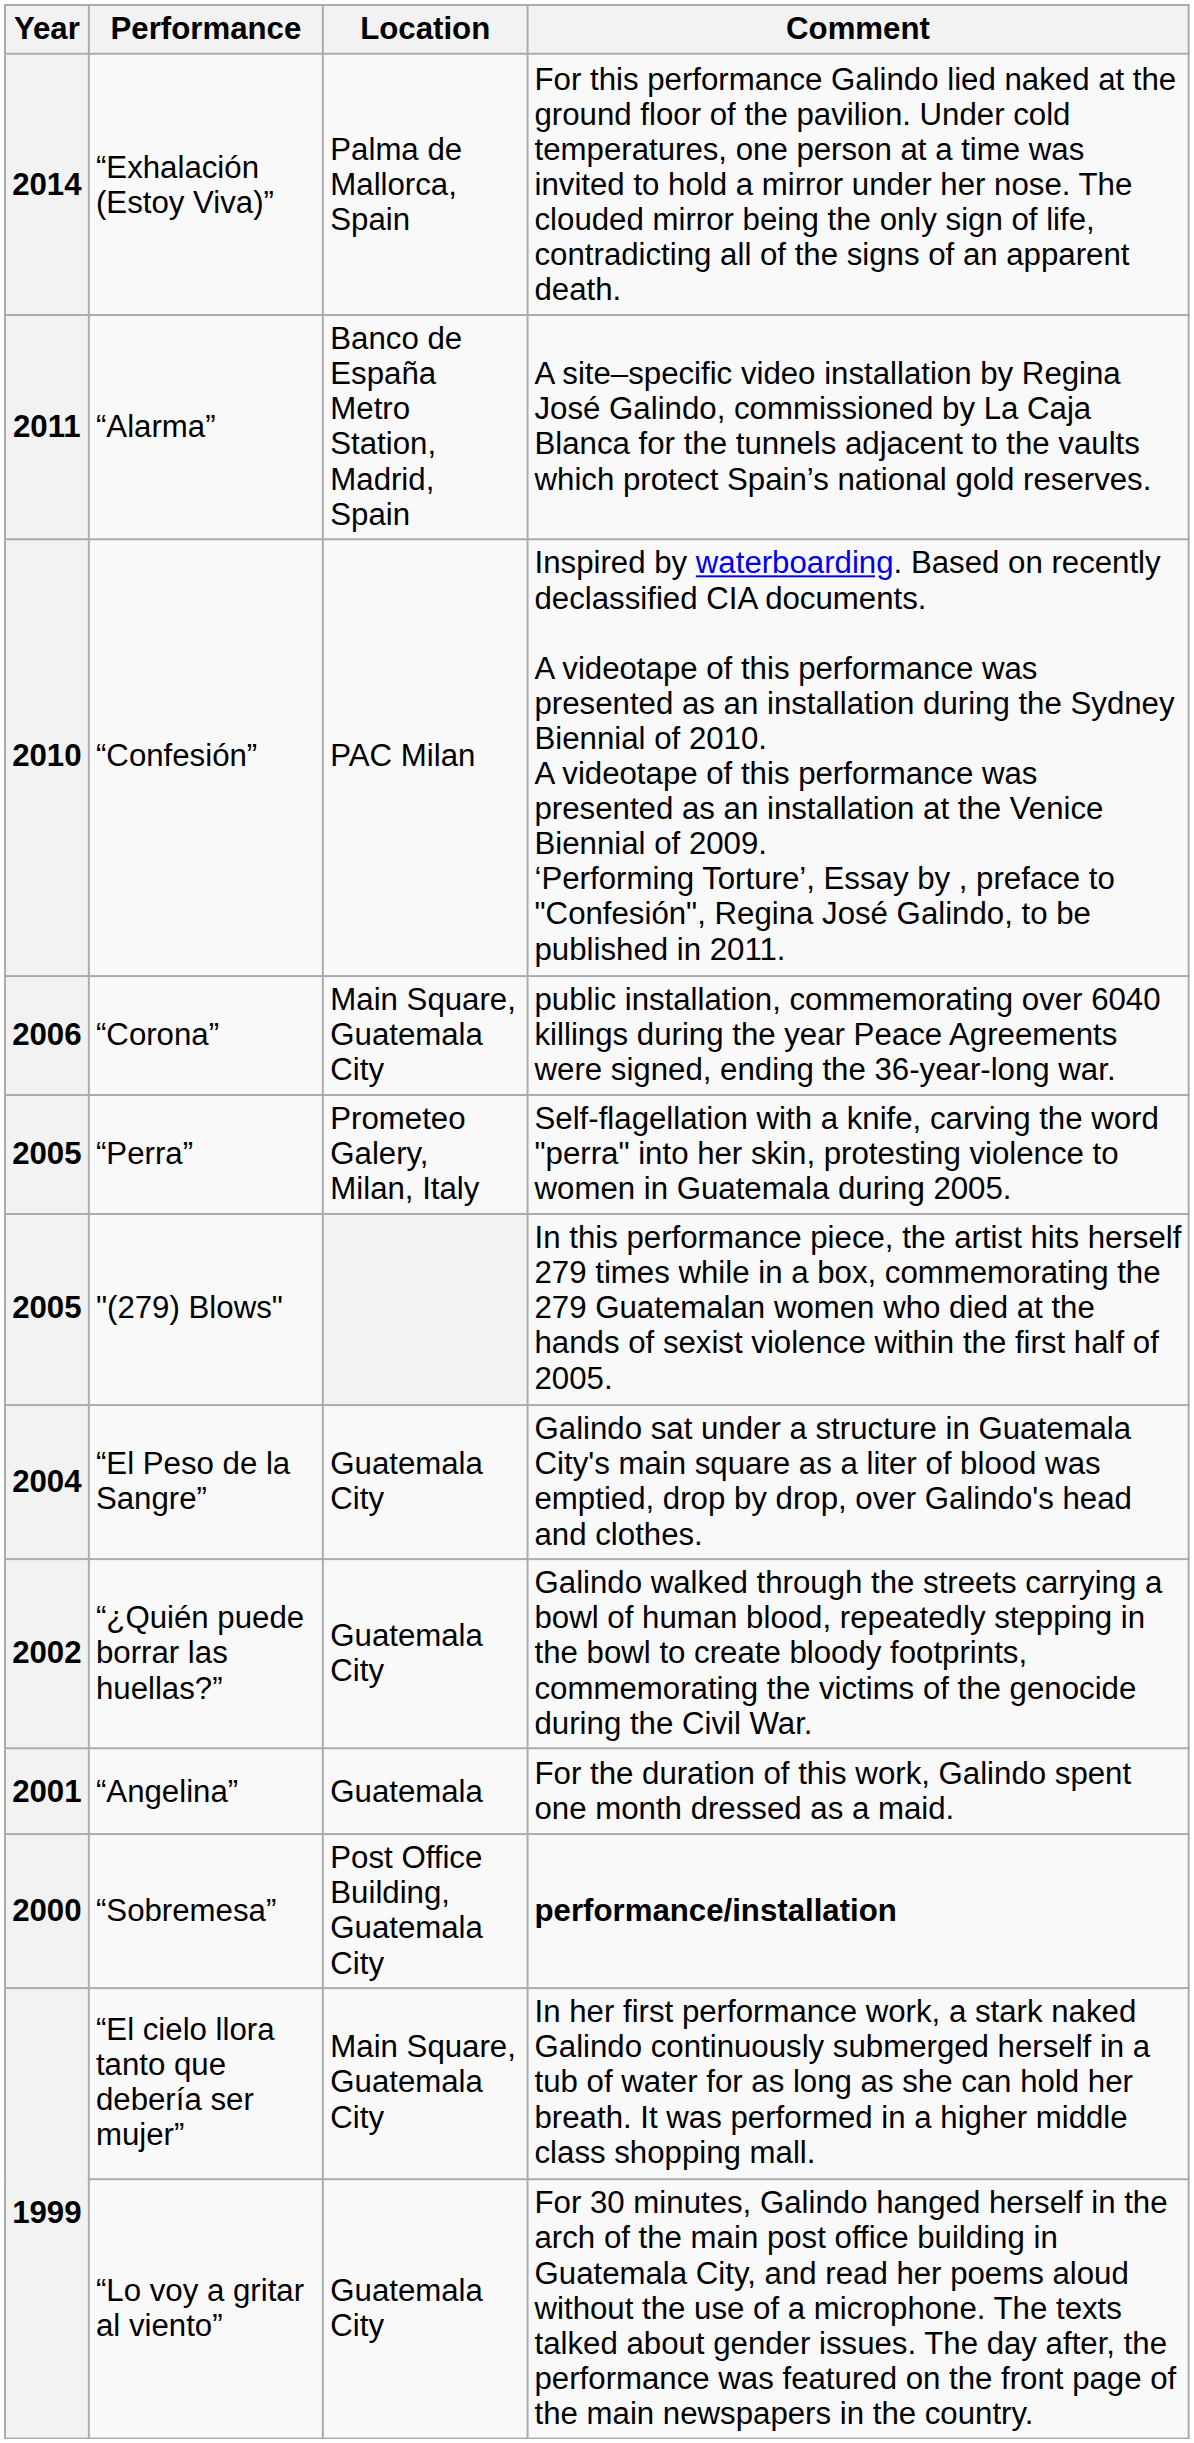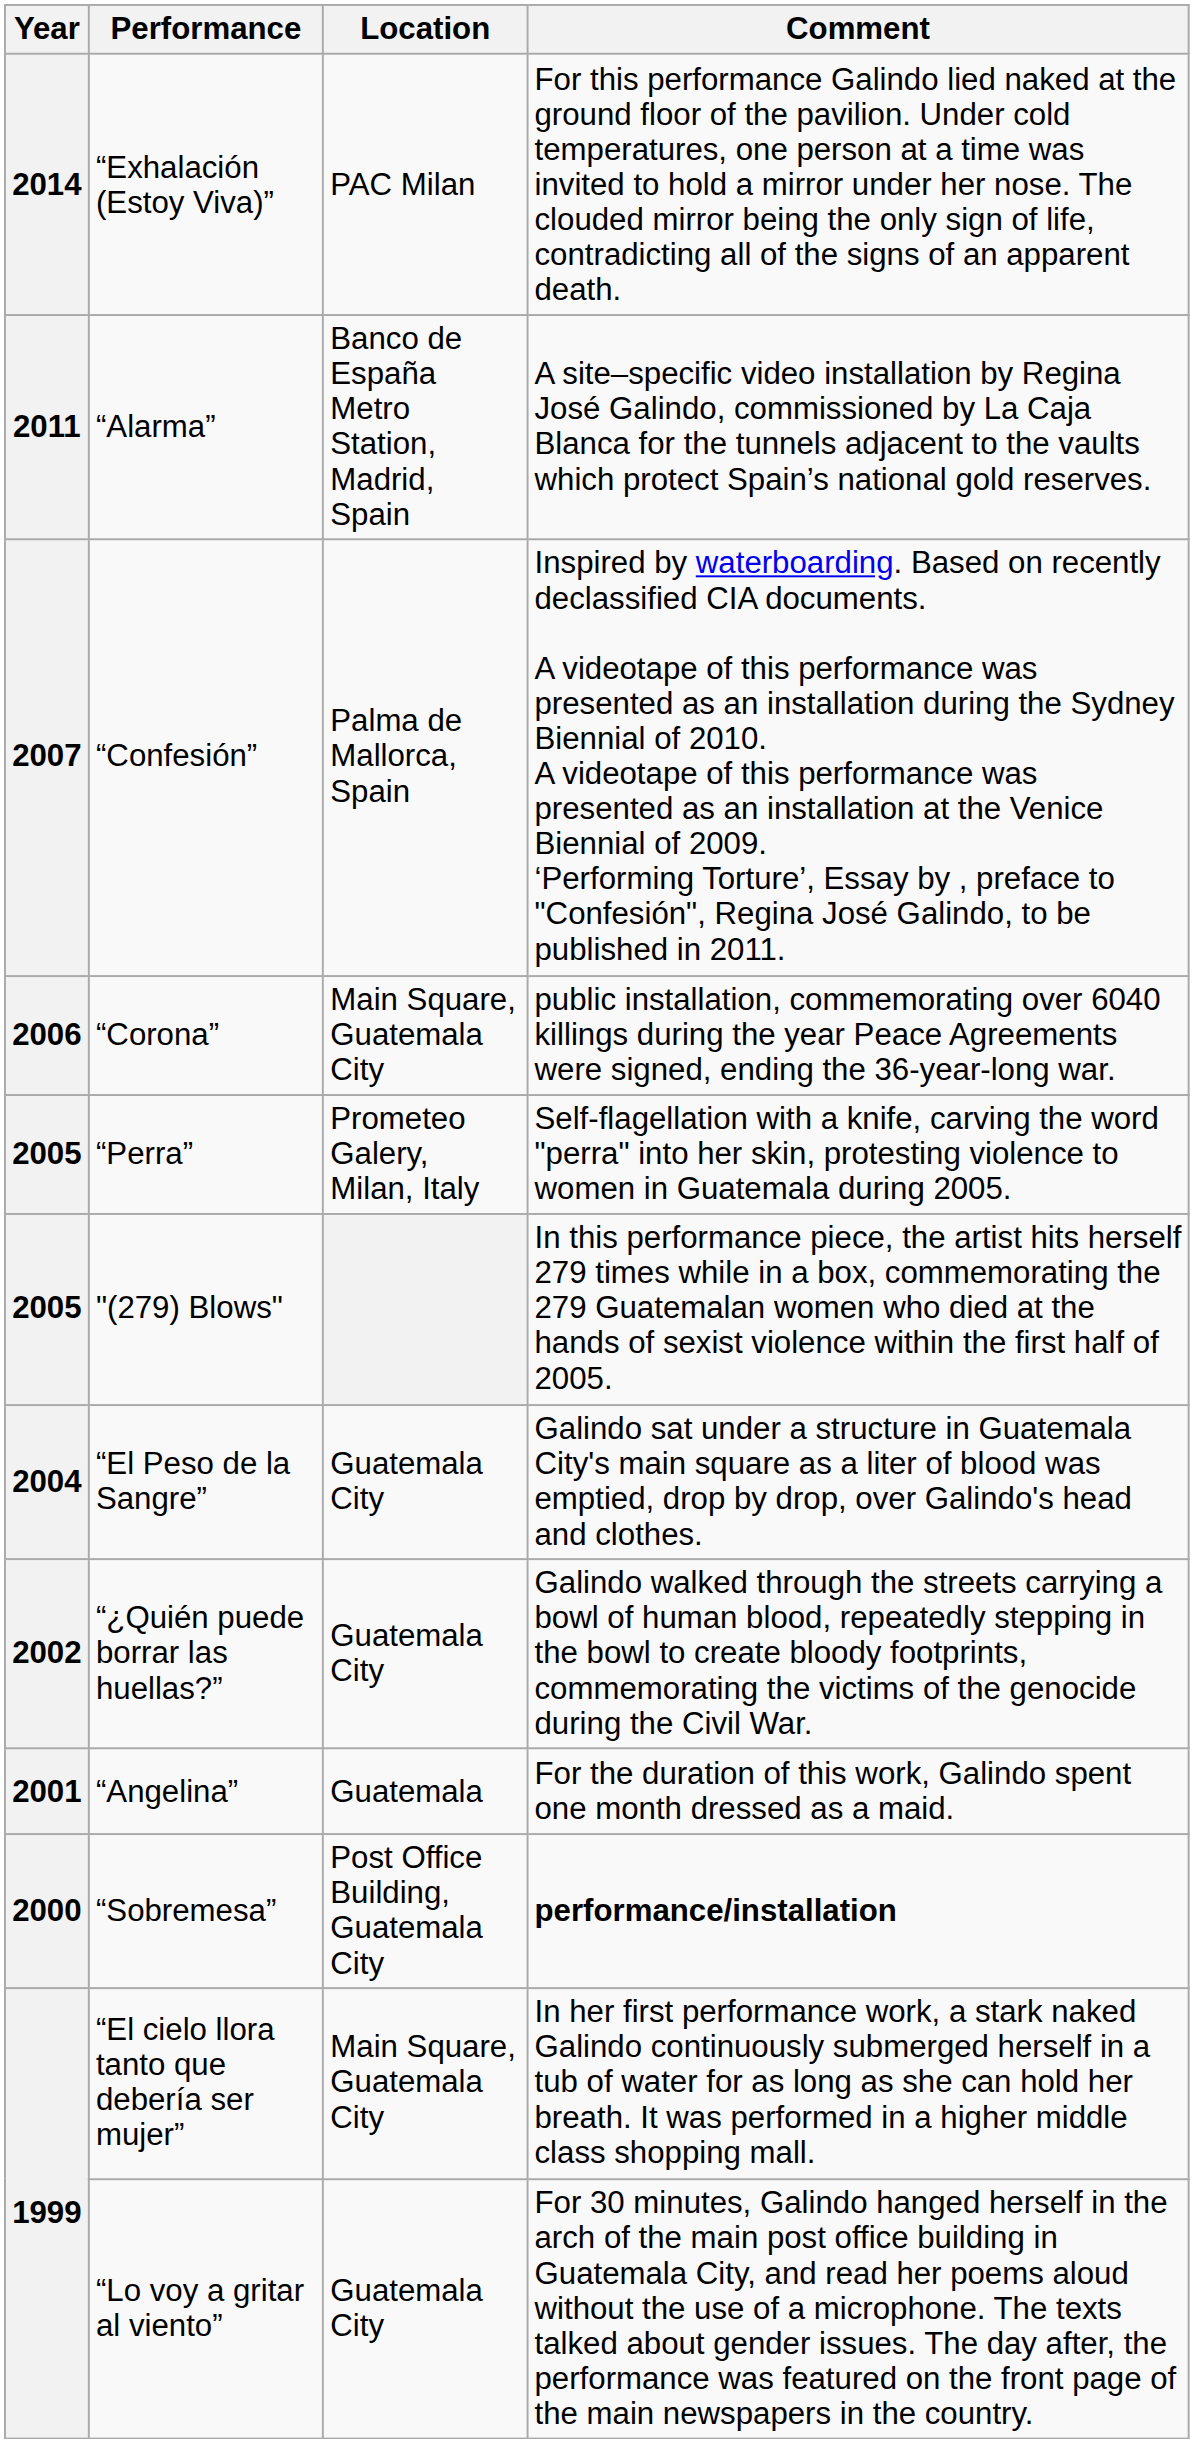(396, 184) Palma de Mallorca, Spain -> (403, 184) PAC Milan
(47, 756) 2010 -> (47, 756) 2007
(403, 756) PAC Milan -> (396, 756) Palma de Mallorca, Spain
